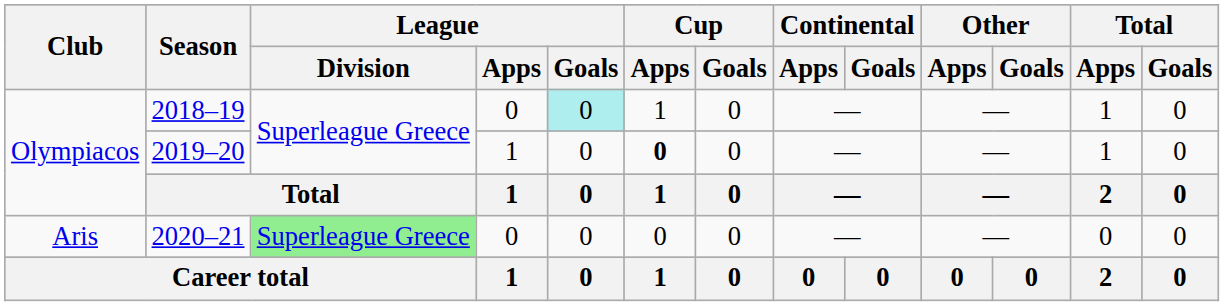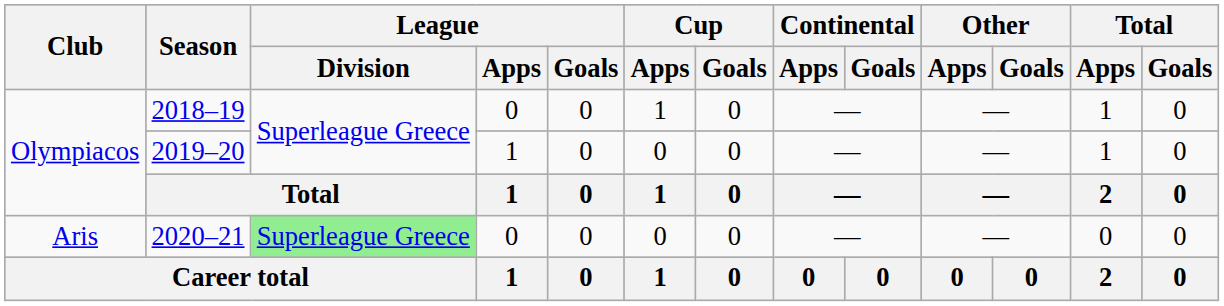(586, 109) paleturquoise background -> (586, 109) no background
(660, 151) bold -> (660, 151) normal
